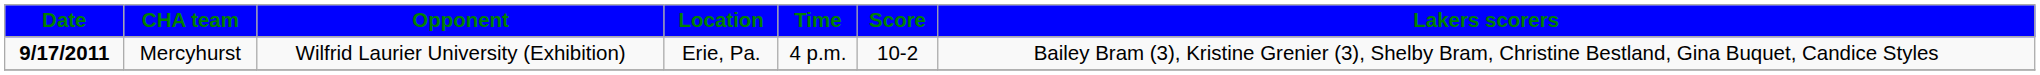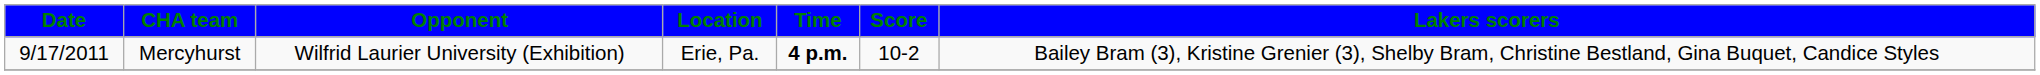(64, 53) bold -> (64, 53) normal
(818, 53) normal -> (818, 53) bold
